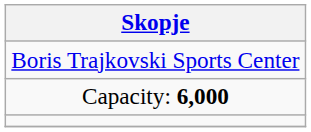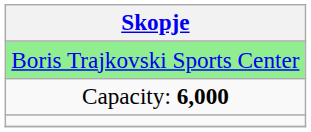(155, 59) no background -> (155, 59) lightgreen background
